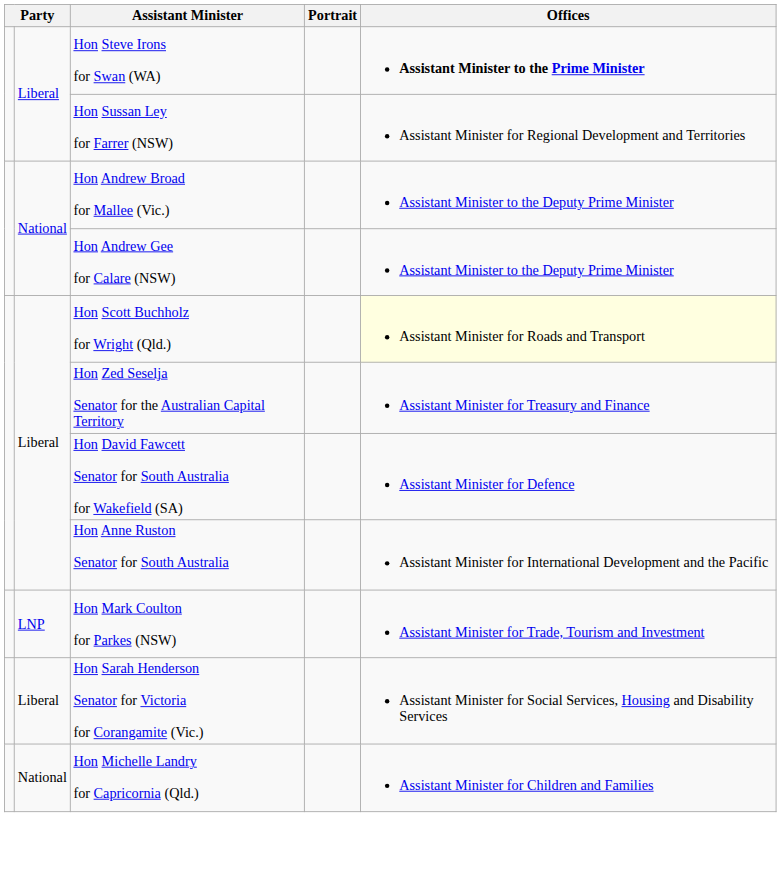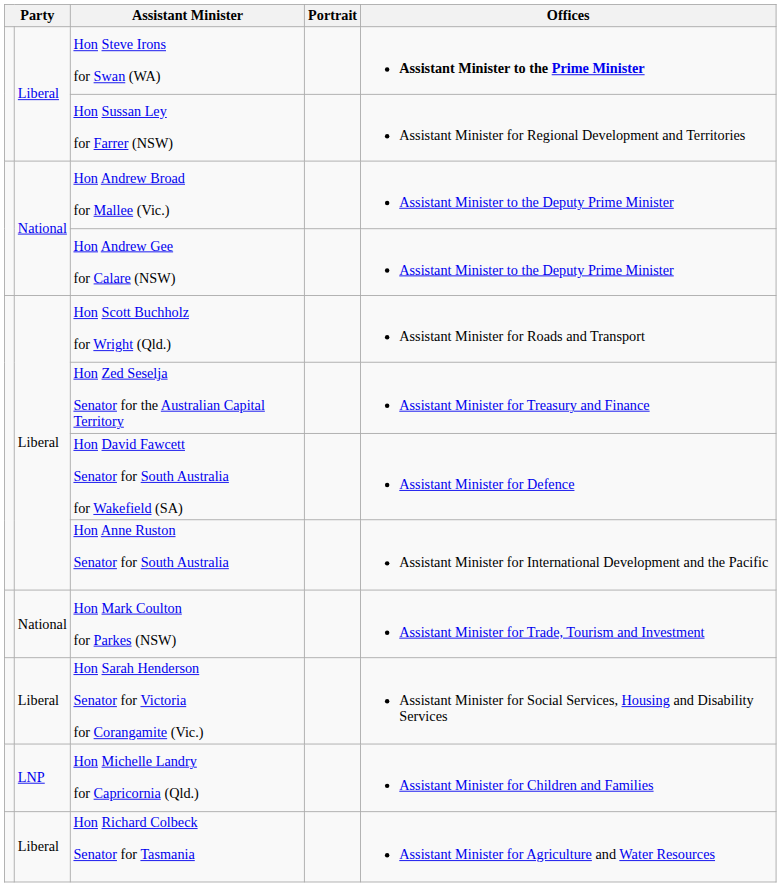(568, 337) lightyellow background -> (568, 337) no background
(31, 623) LNP -> (42, 623) National
(42, 777) National -> (31, 777) LNP
+ row: (136, 838)
